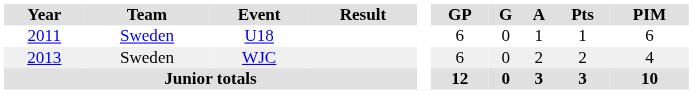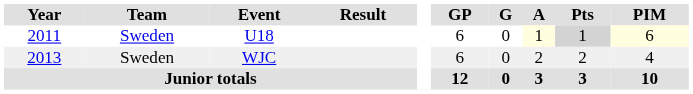(539, 36) no background -> (539, 36) lightyellow background
(583, 36) no background -> (583, 36) lightgrey background
(650, 36) no background -> (650, 36) lightyellow background
